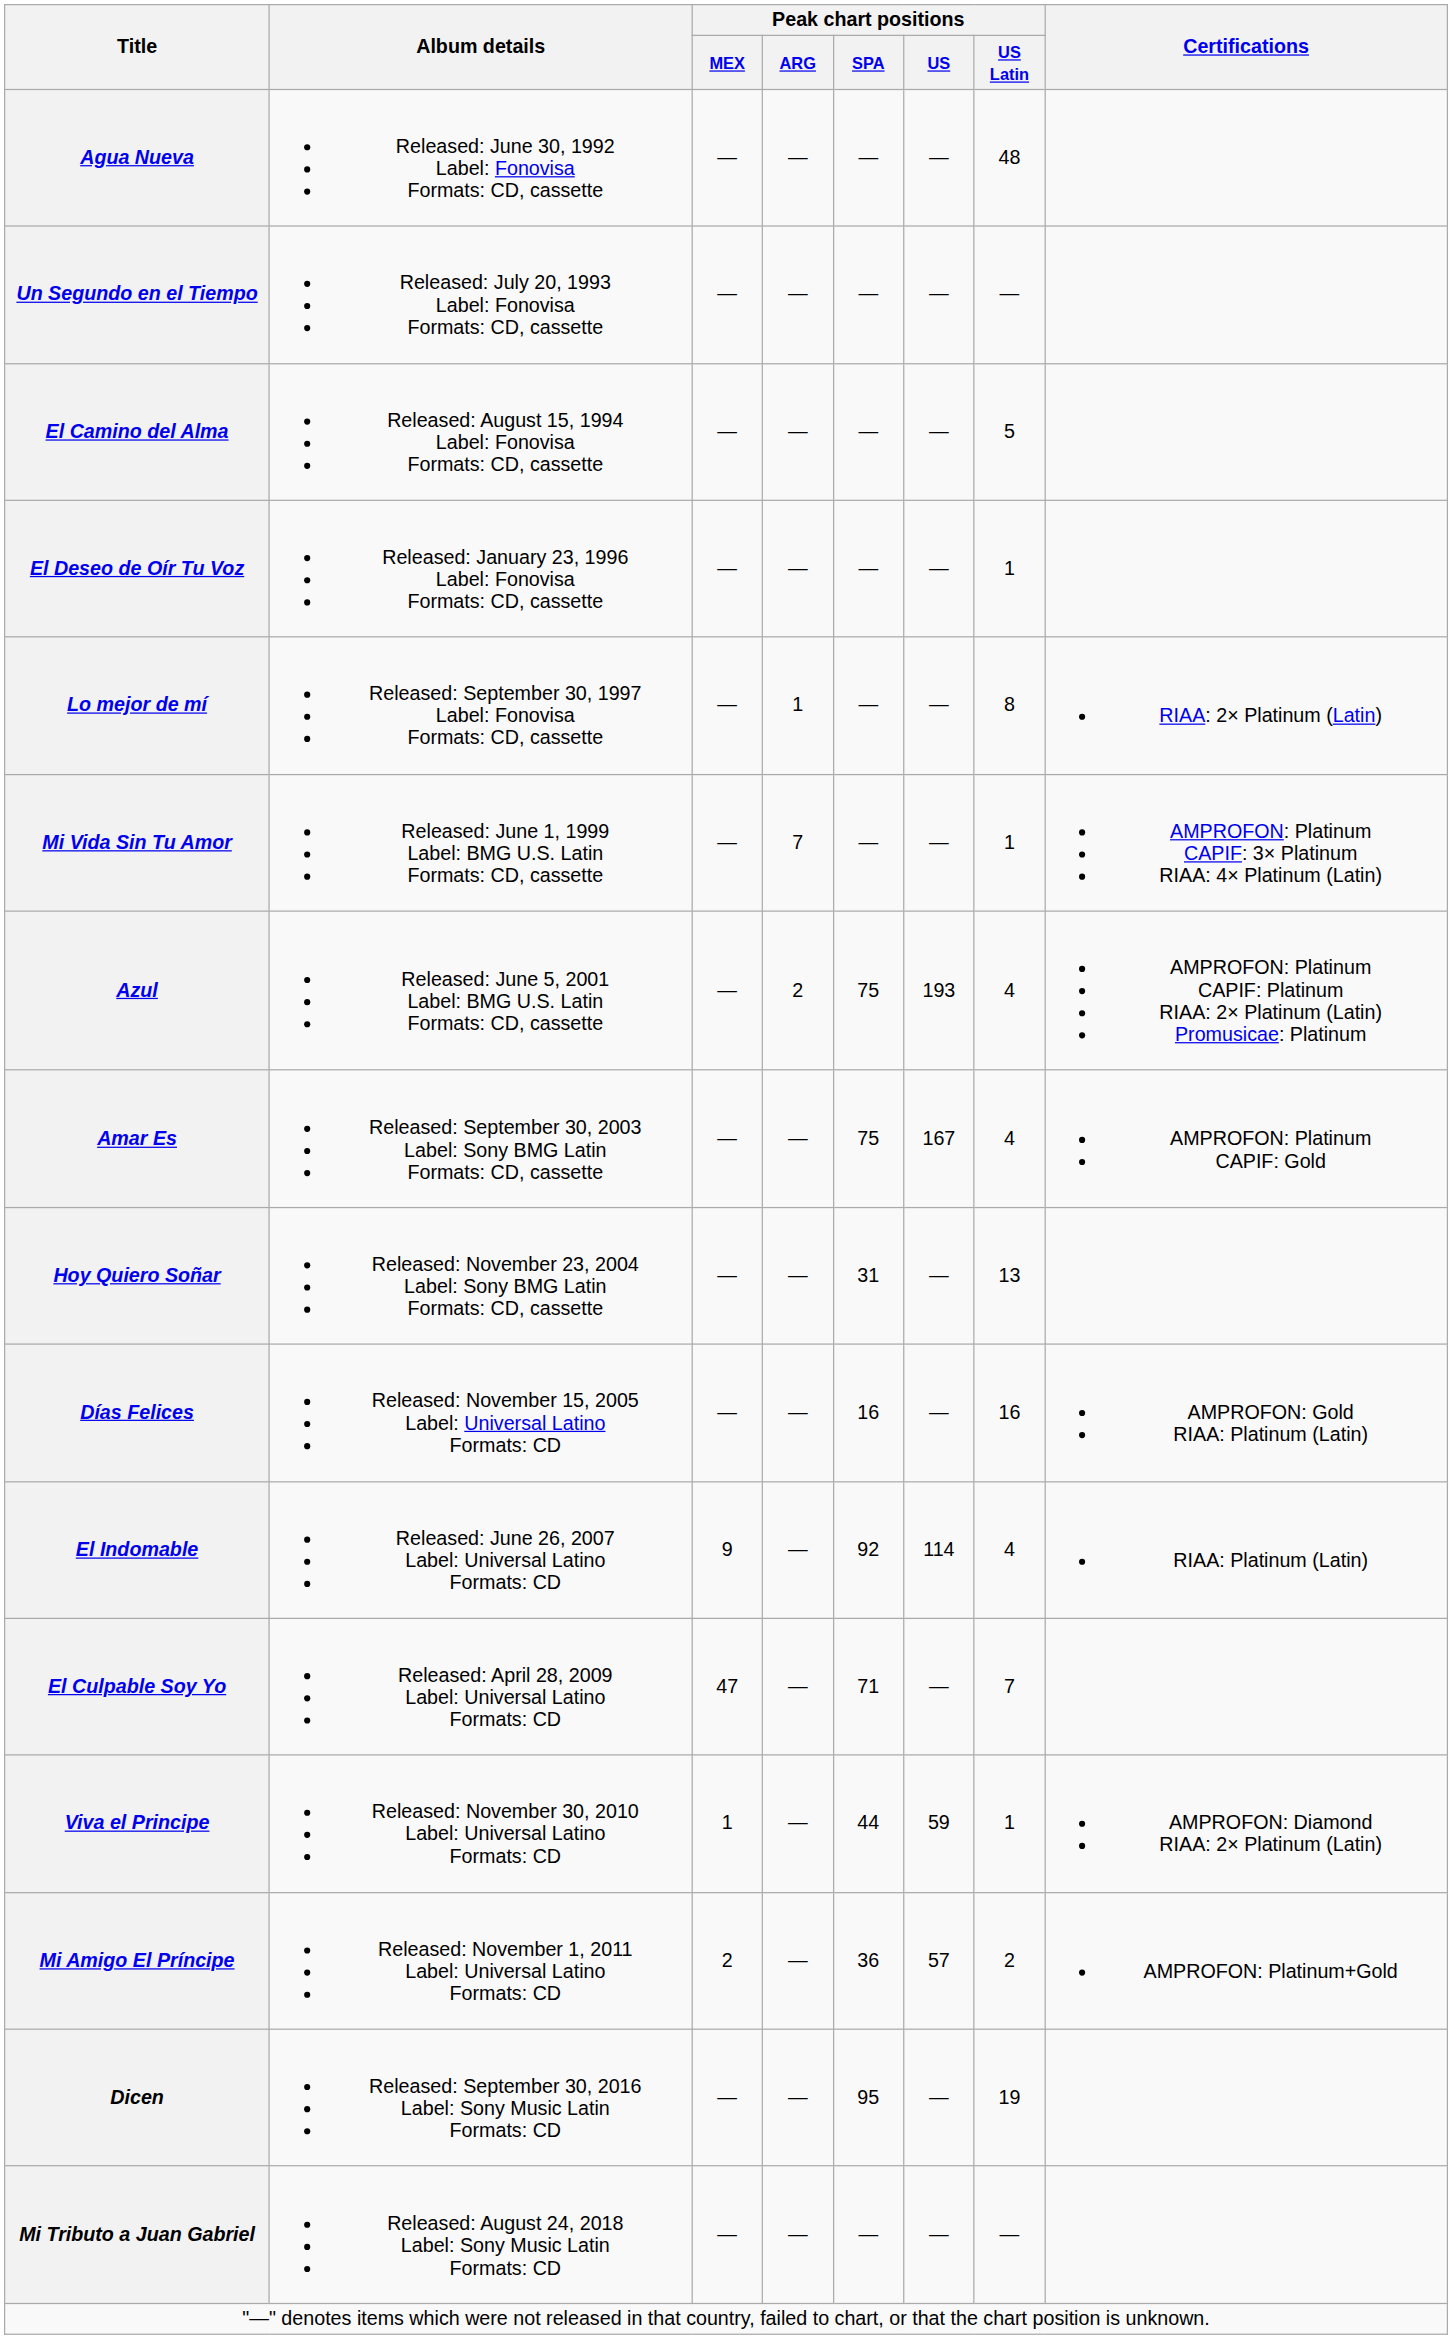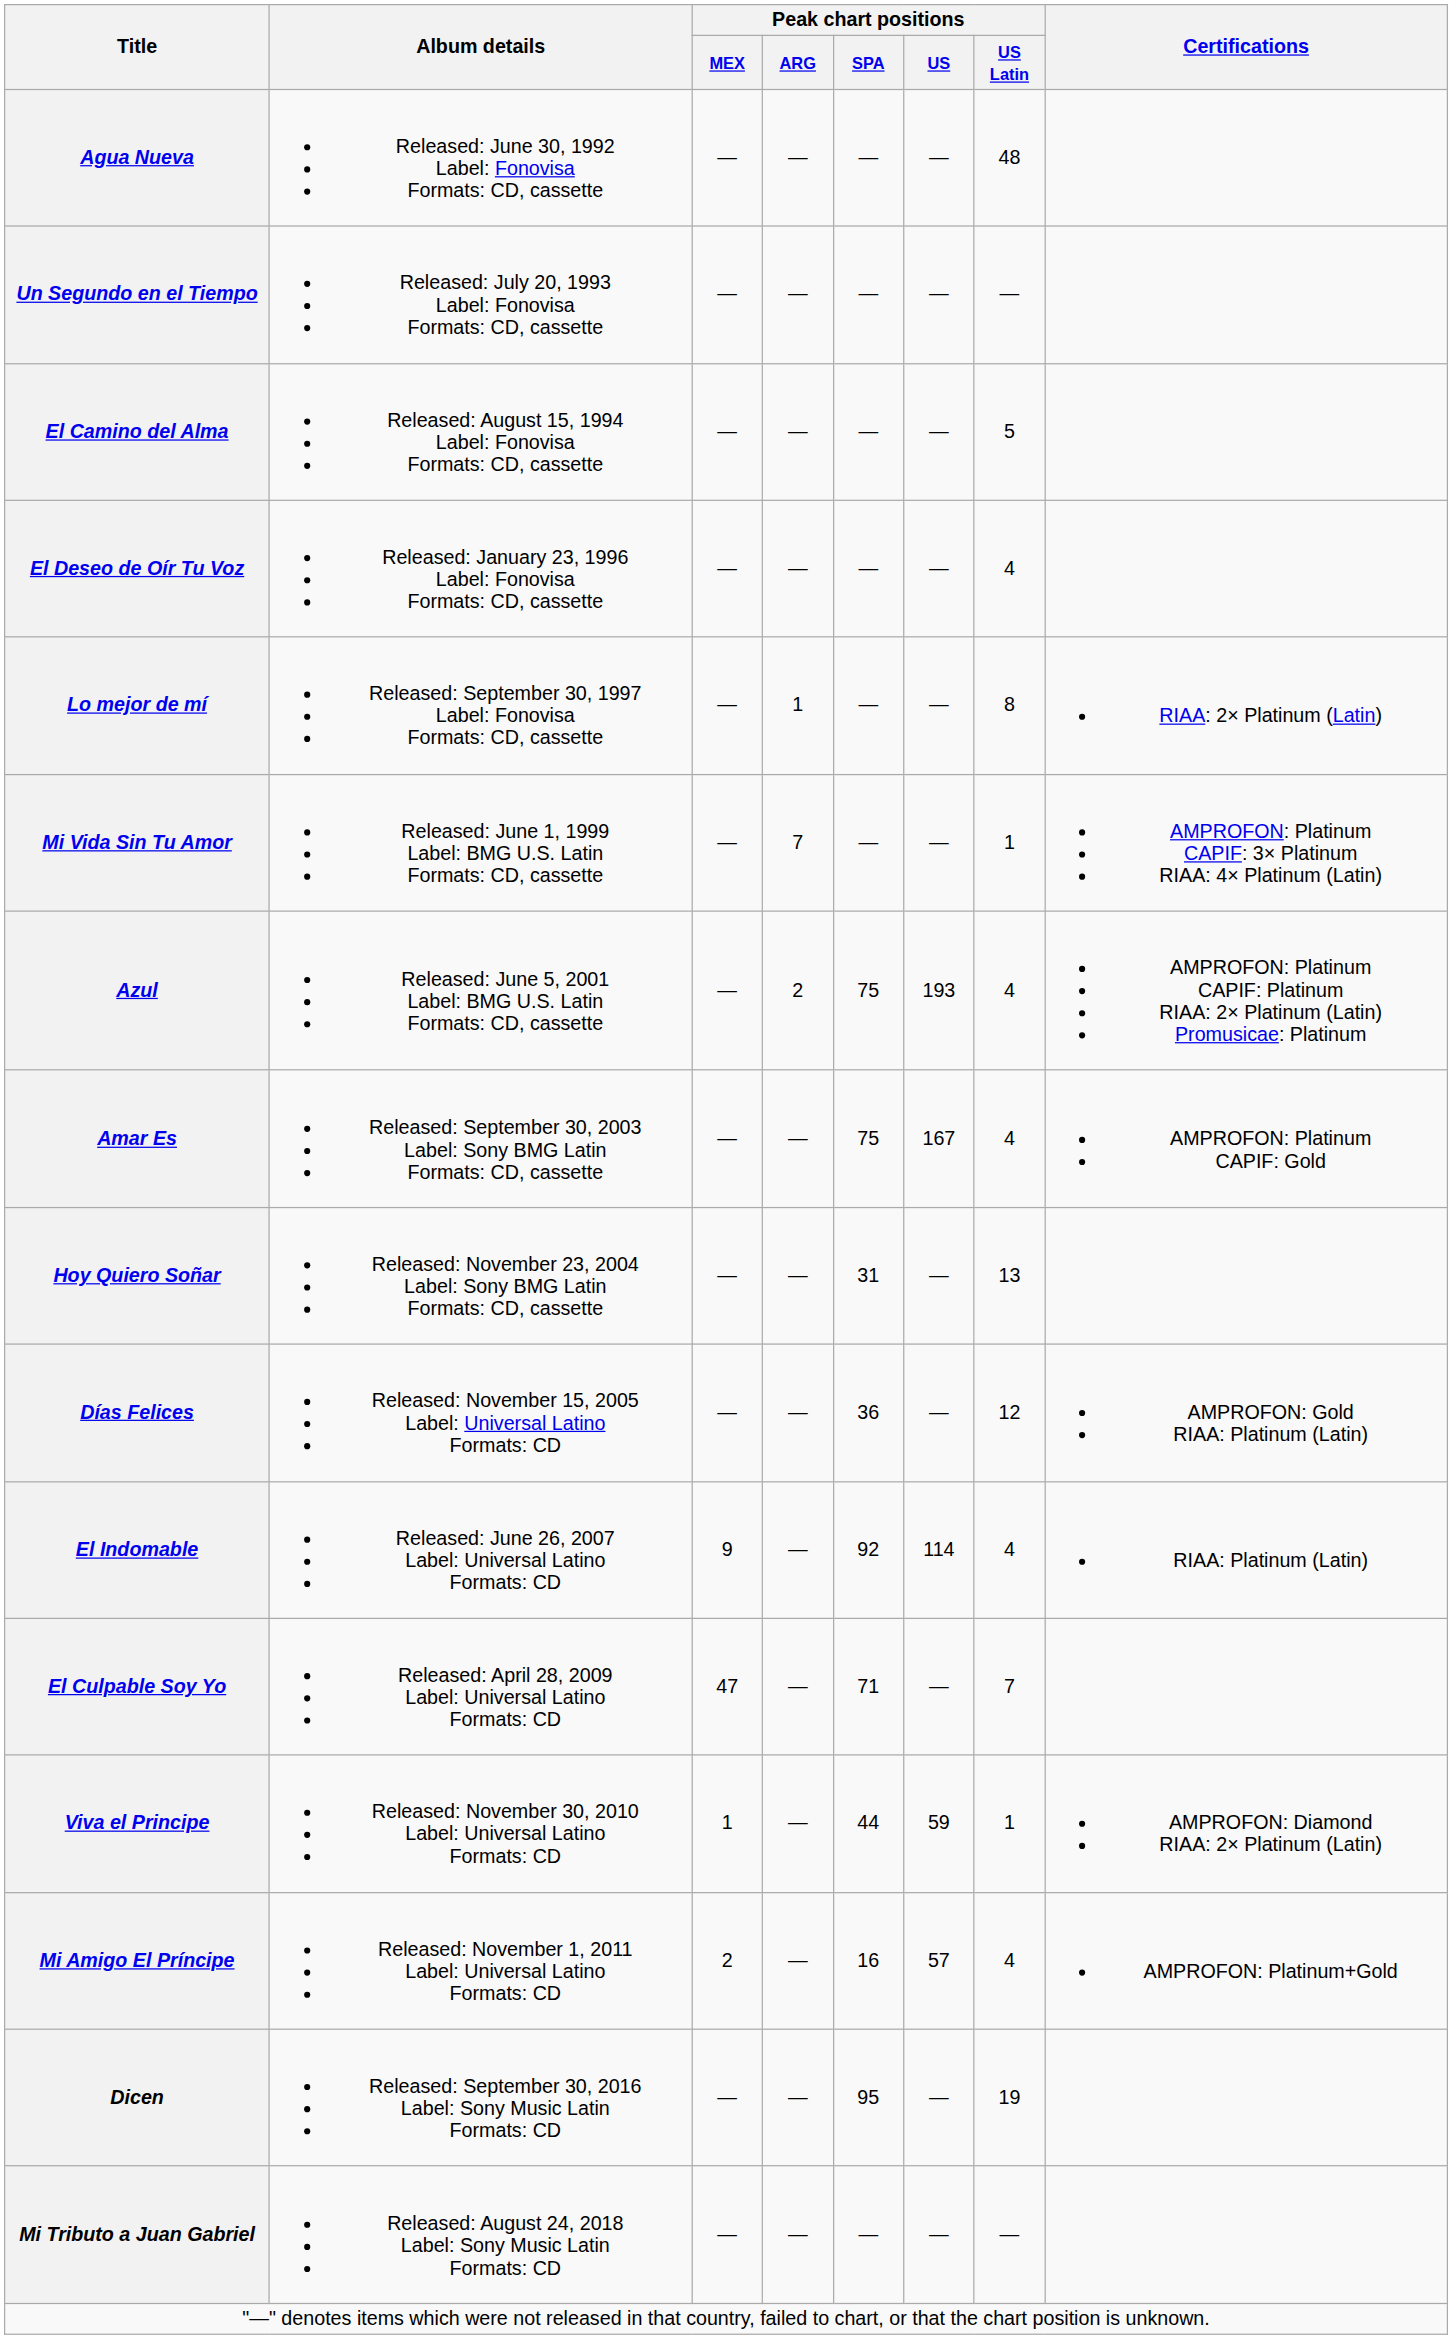(1009, 568) 1 -> (1009, 568) 4
(868, 1412) 16 -> (868, 1412) 36
(1009, 1412) 16 -> (1009, 1412) 12
(868, 1960) 36 -> (868, 1960) 16
(1009, 1960) 2 -> (1009, 1960) 4
